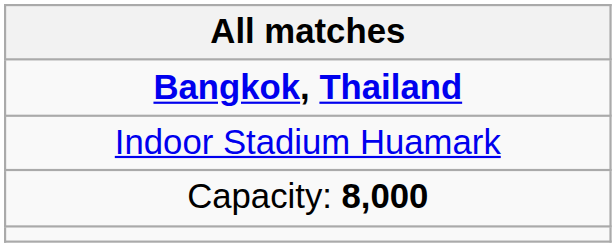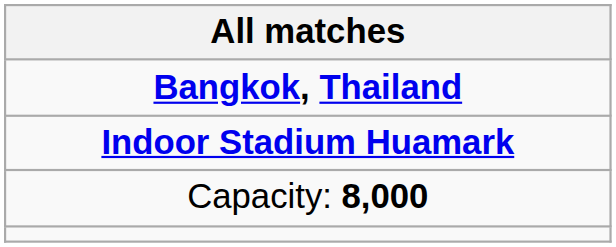(308, 142) normal -> (308, 142) bold
